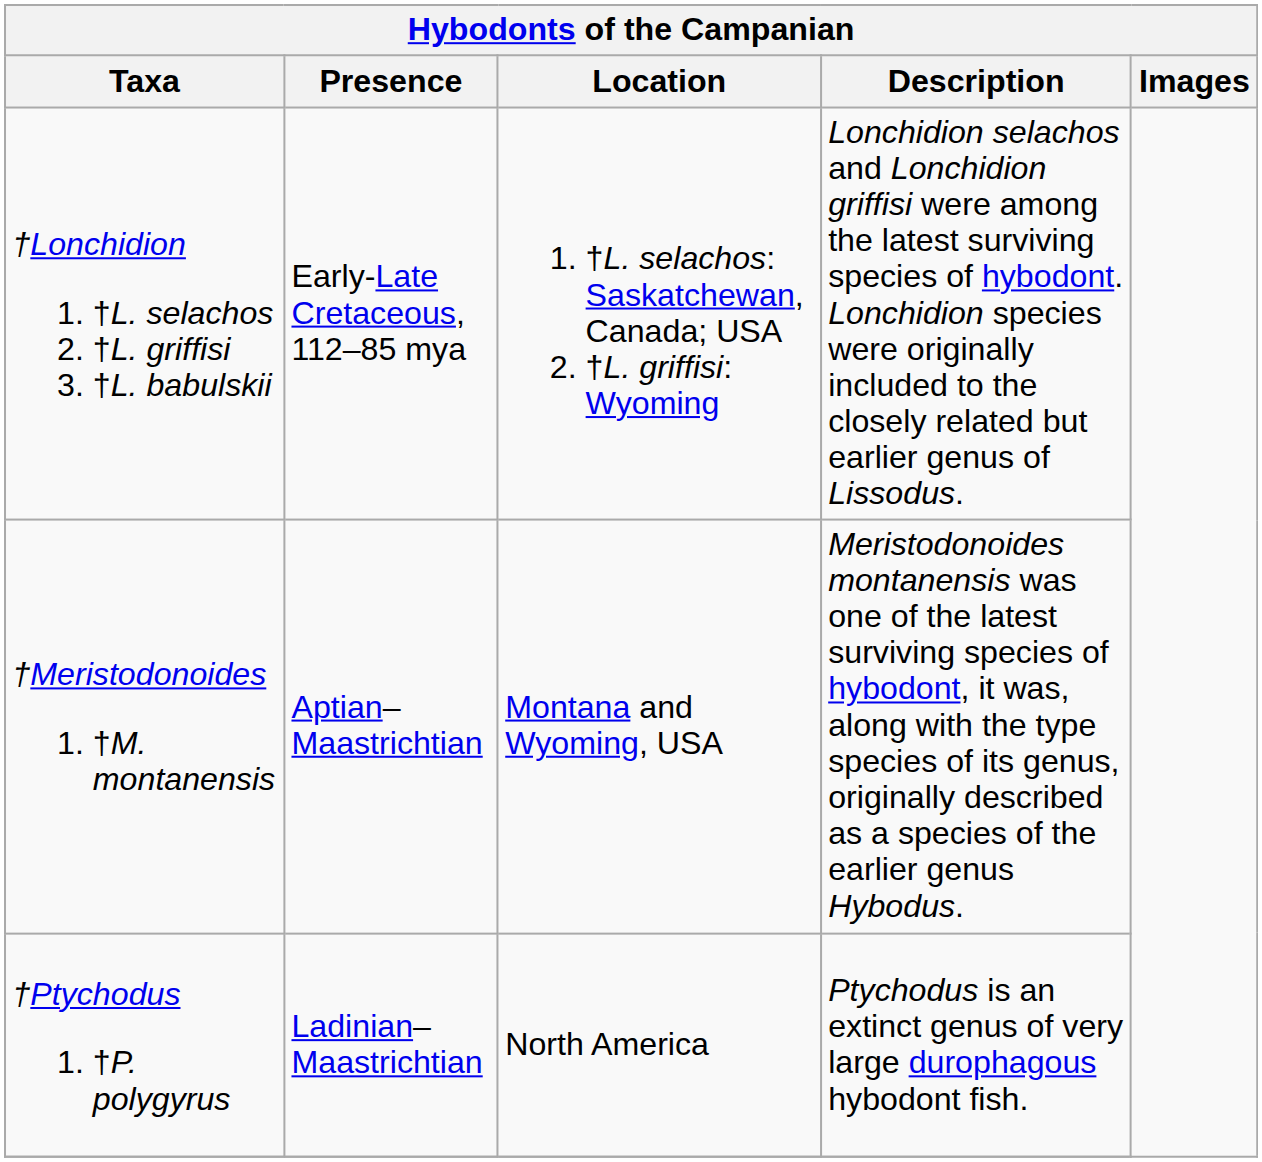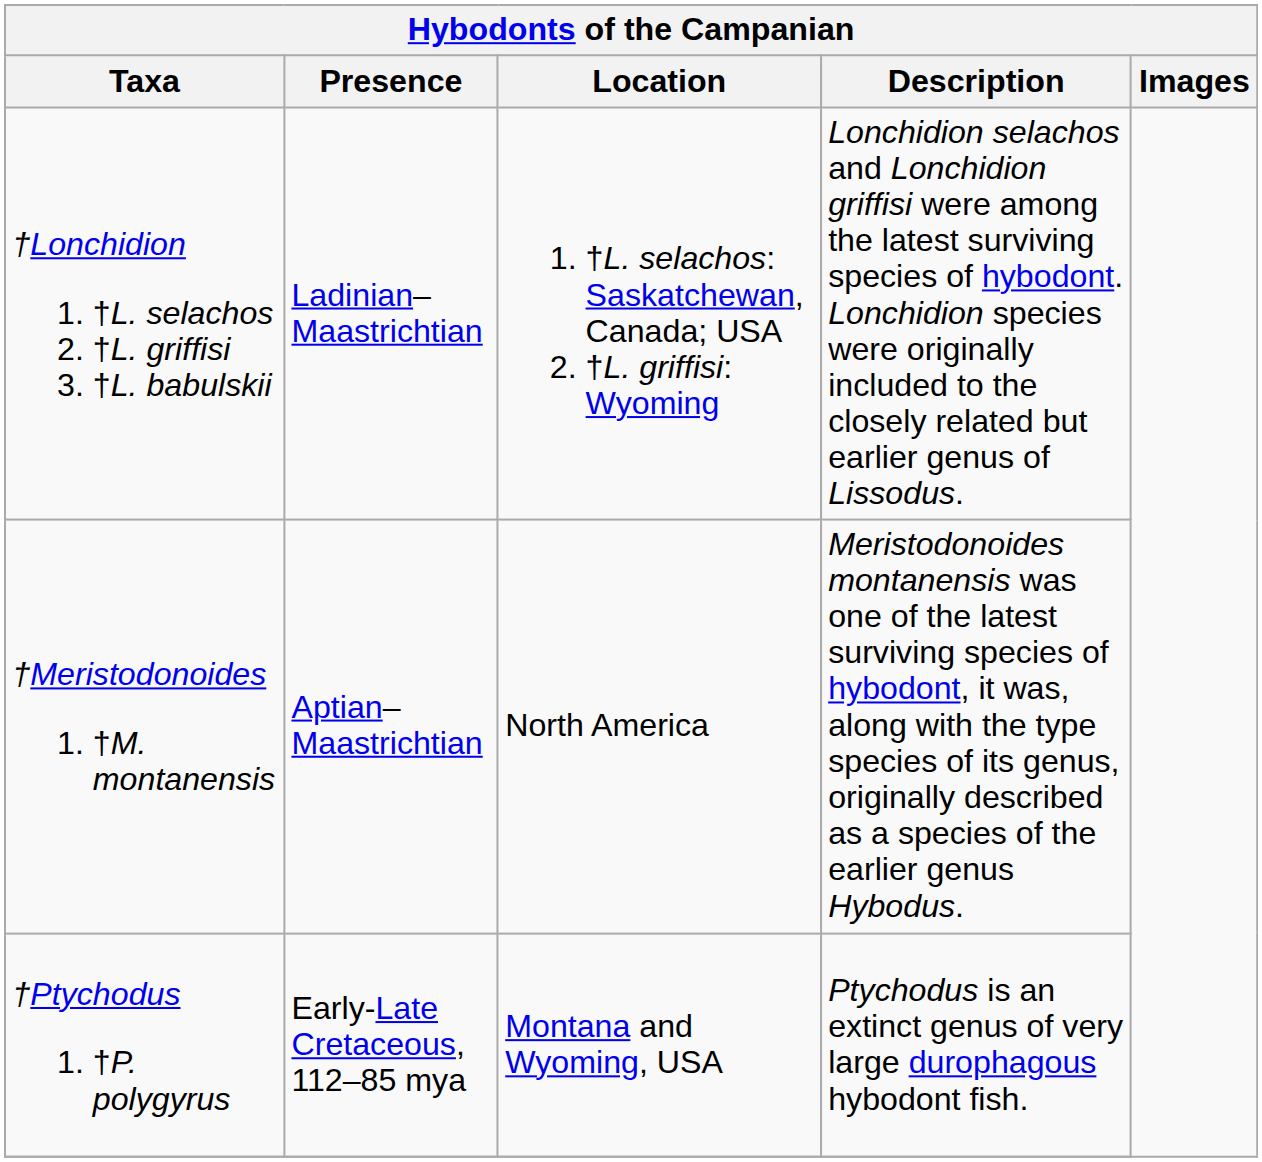(379, 312) Early-Late Cretaceous, 112–85 mya -> (387, 312) Ladinian–Maastrichtian
(614, 725) Montana and Wyoming, USA -> (607, 725) North America
(387, 1044) Ladinian–Maastrichtian -> (379, 1044) Early-Late Cretaceous, 112–85 mya
(607, 1044) North America -> (614, 1044) Montana and Wyoming, USA
